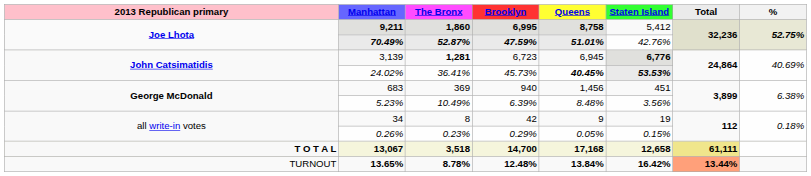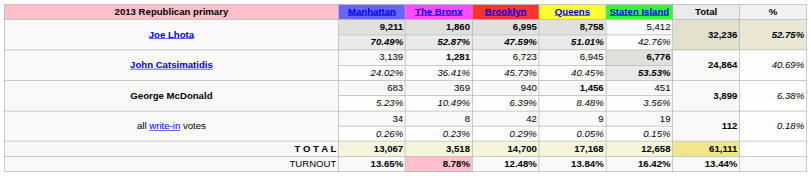(587, 73) bold -> (587, 73) normal
(592, 88) normal -> (592, 88) bold
(456, 164) no background -> (456, 164) pink background
(721, 164) lightsalmon background -> (721, 164) no background
